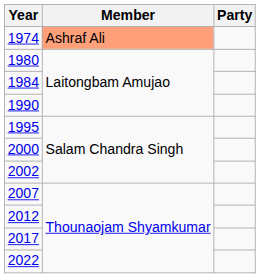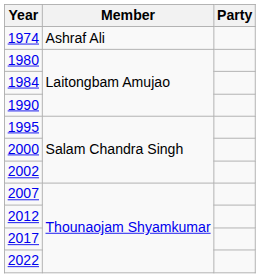(75, 37) lightsalmon background -> (75, 37) no background
